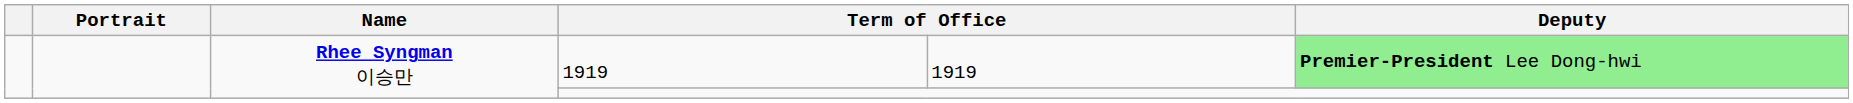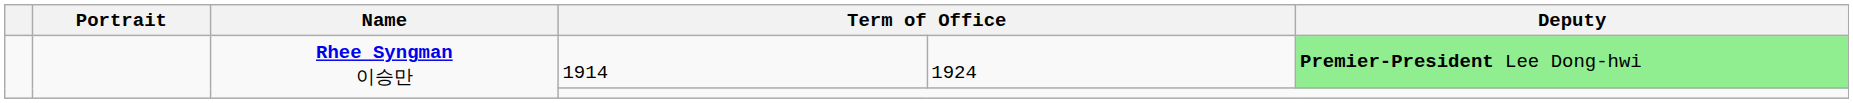(585, 73) 1919 -> (585, 73) 1914
(954, 73) 1919 -> (954, 73) 1924
